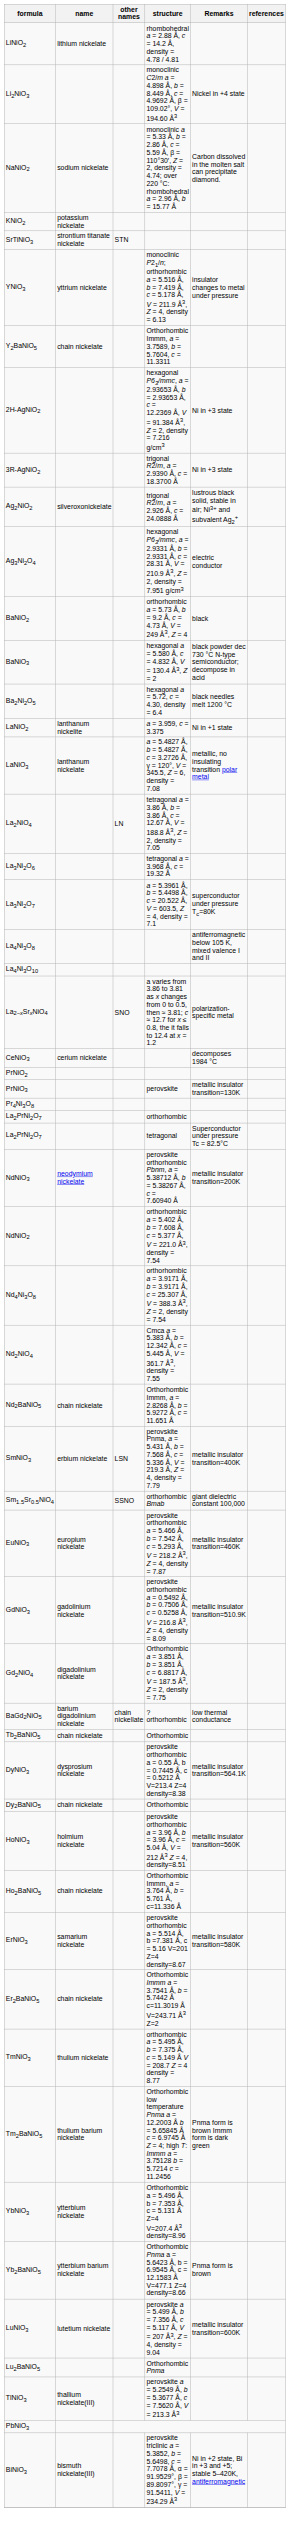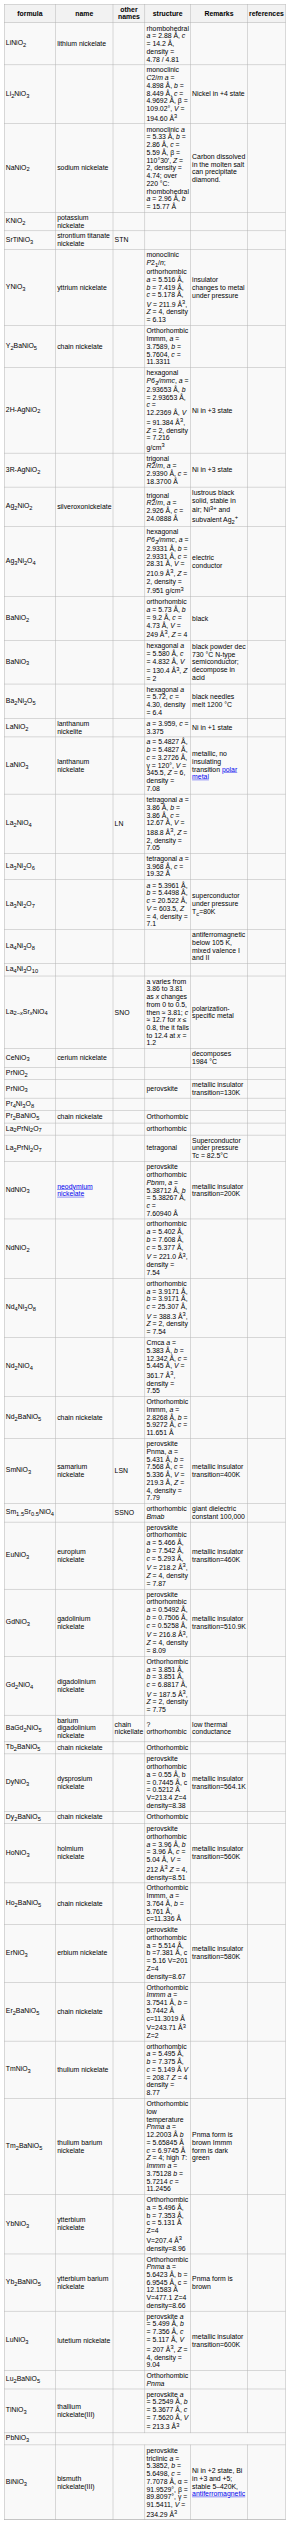+ row: (23, 1117)
(82, 1458) erbium nickelate -> (72, 1471) samarium nickelate
(72, 1941) samarium nickelate -> (82, 1953) erbium nickelate
